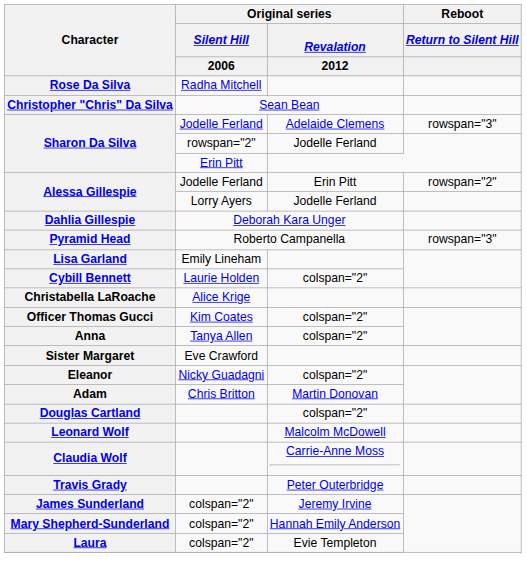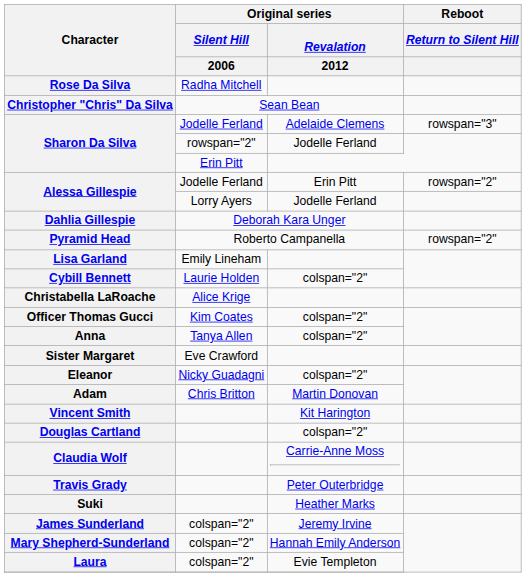(462, 239) rowspan="3" -> (462, 239) rowspan="2"
+ row: (90, 413)
- row: (90, 432)
+ row: (90, 504)
